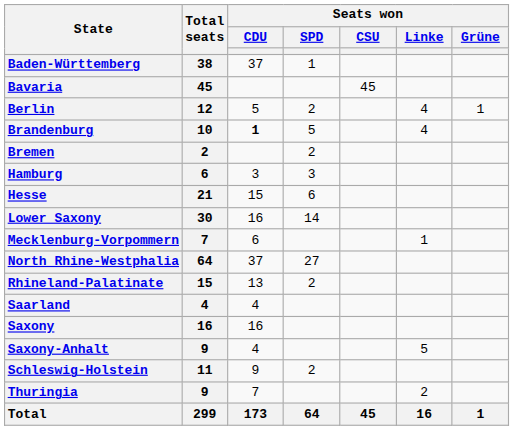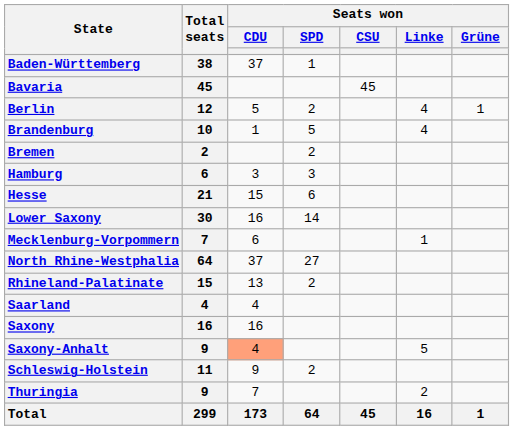(255, 131) bold -> (255, 131) normal
(255, 349) no background -> (255, 349) lightsalmon background
